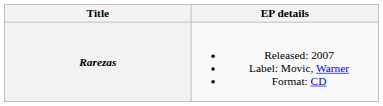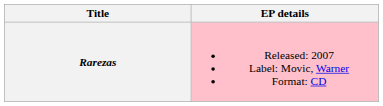(285, 68) no background -> (285, 68) pink background
